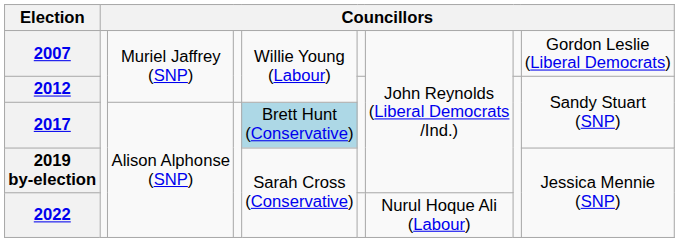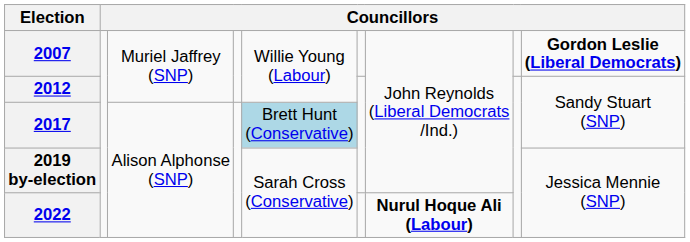(598, 53) normal -> (603, 53) bold
(439, 215) normal -> (439, 215) bold
